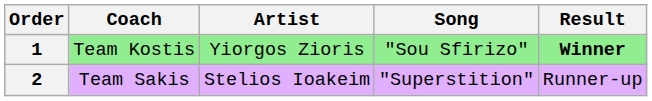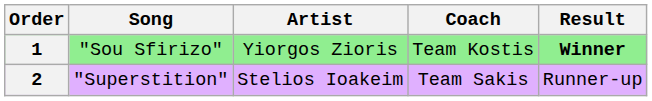columns swapped: (134, 20) <-> (456, 20)
